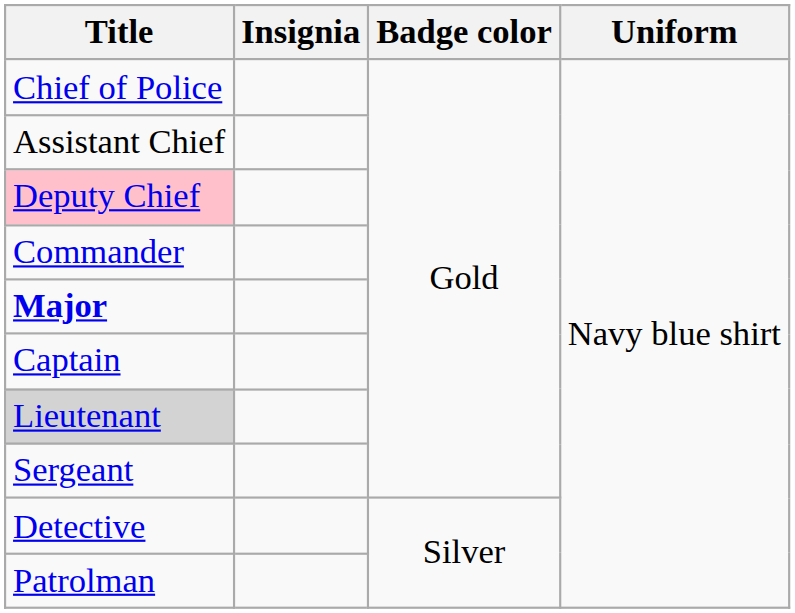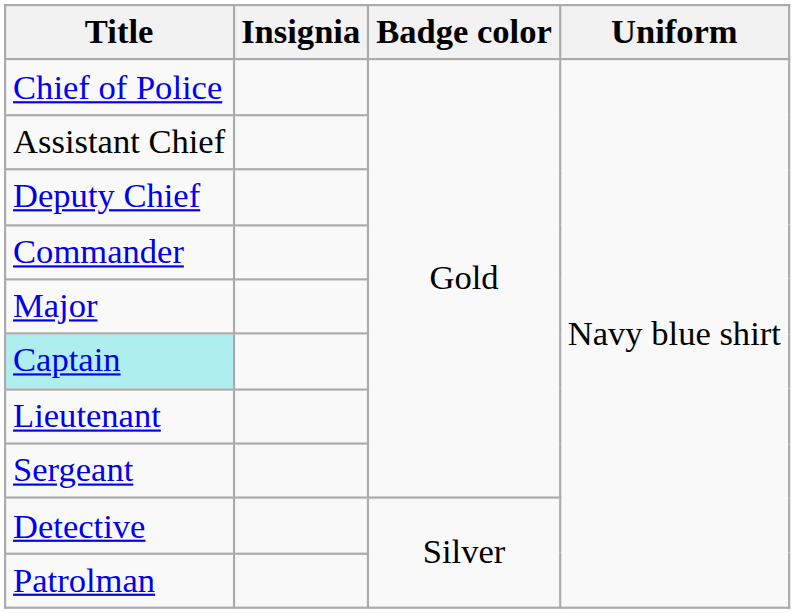(107, 196) pink background -> (107, 196) no background
(60, 305) bold -> (55, 305) normal
(67, 360) no background -> (67, 360) paleturquoise background
(87, 415) lightgrey background -> (87, 415) no background
